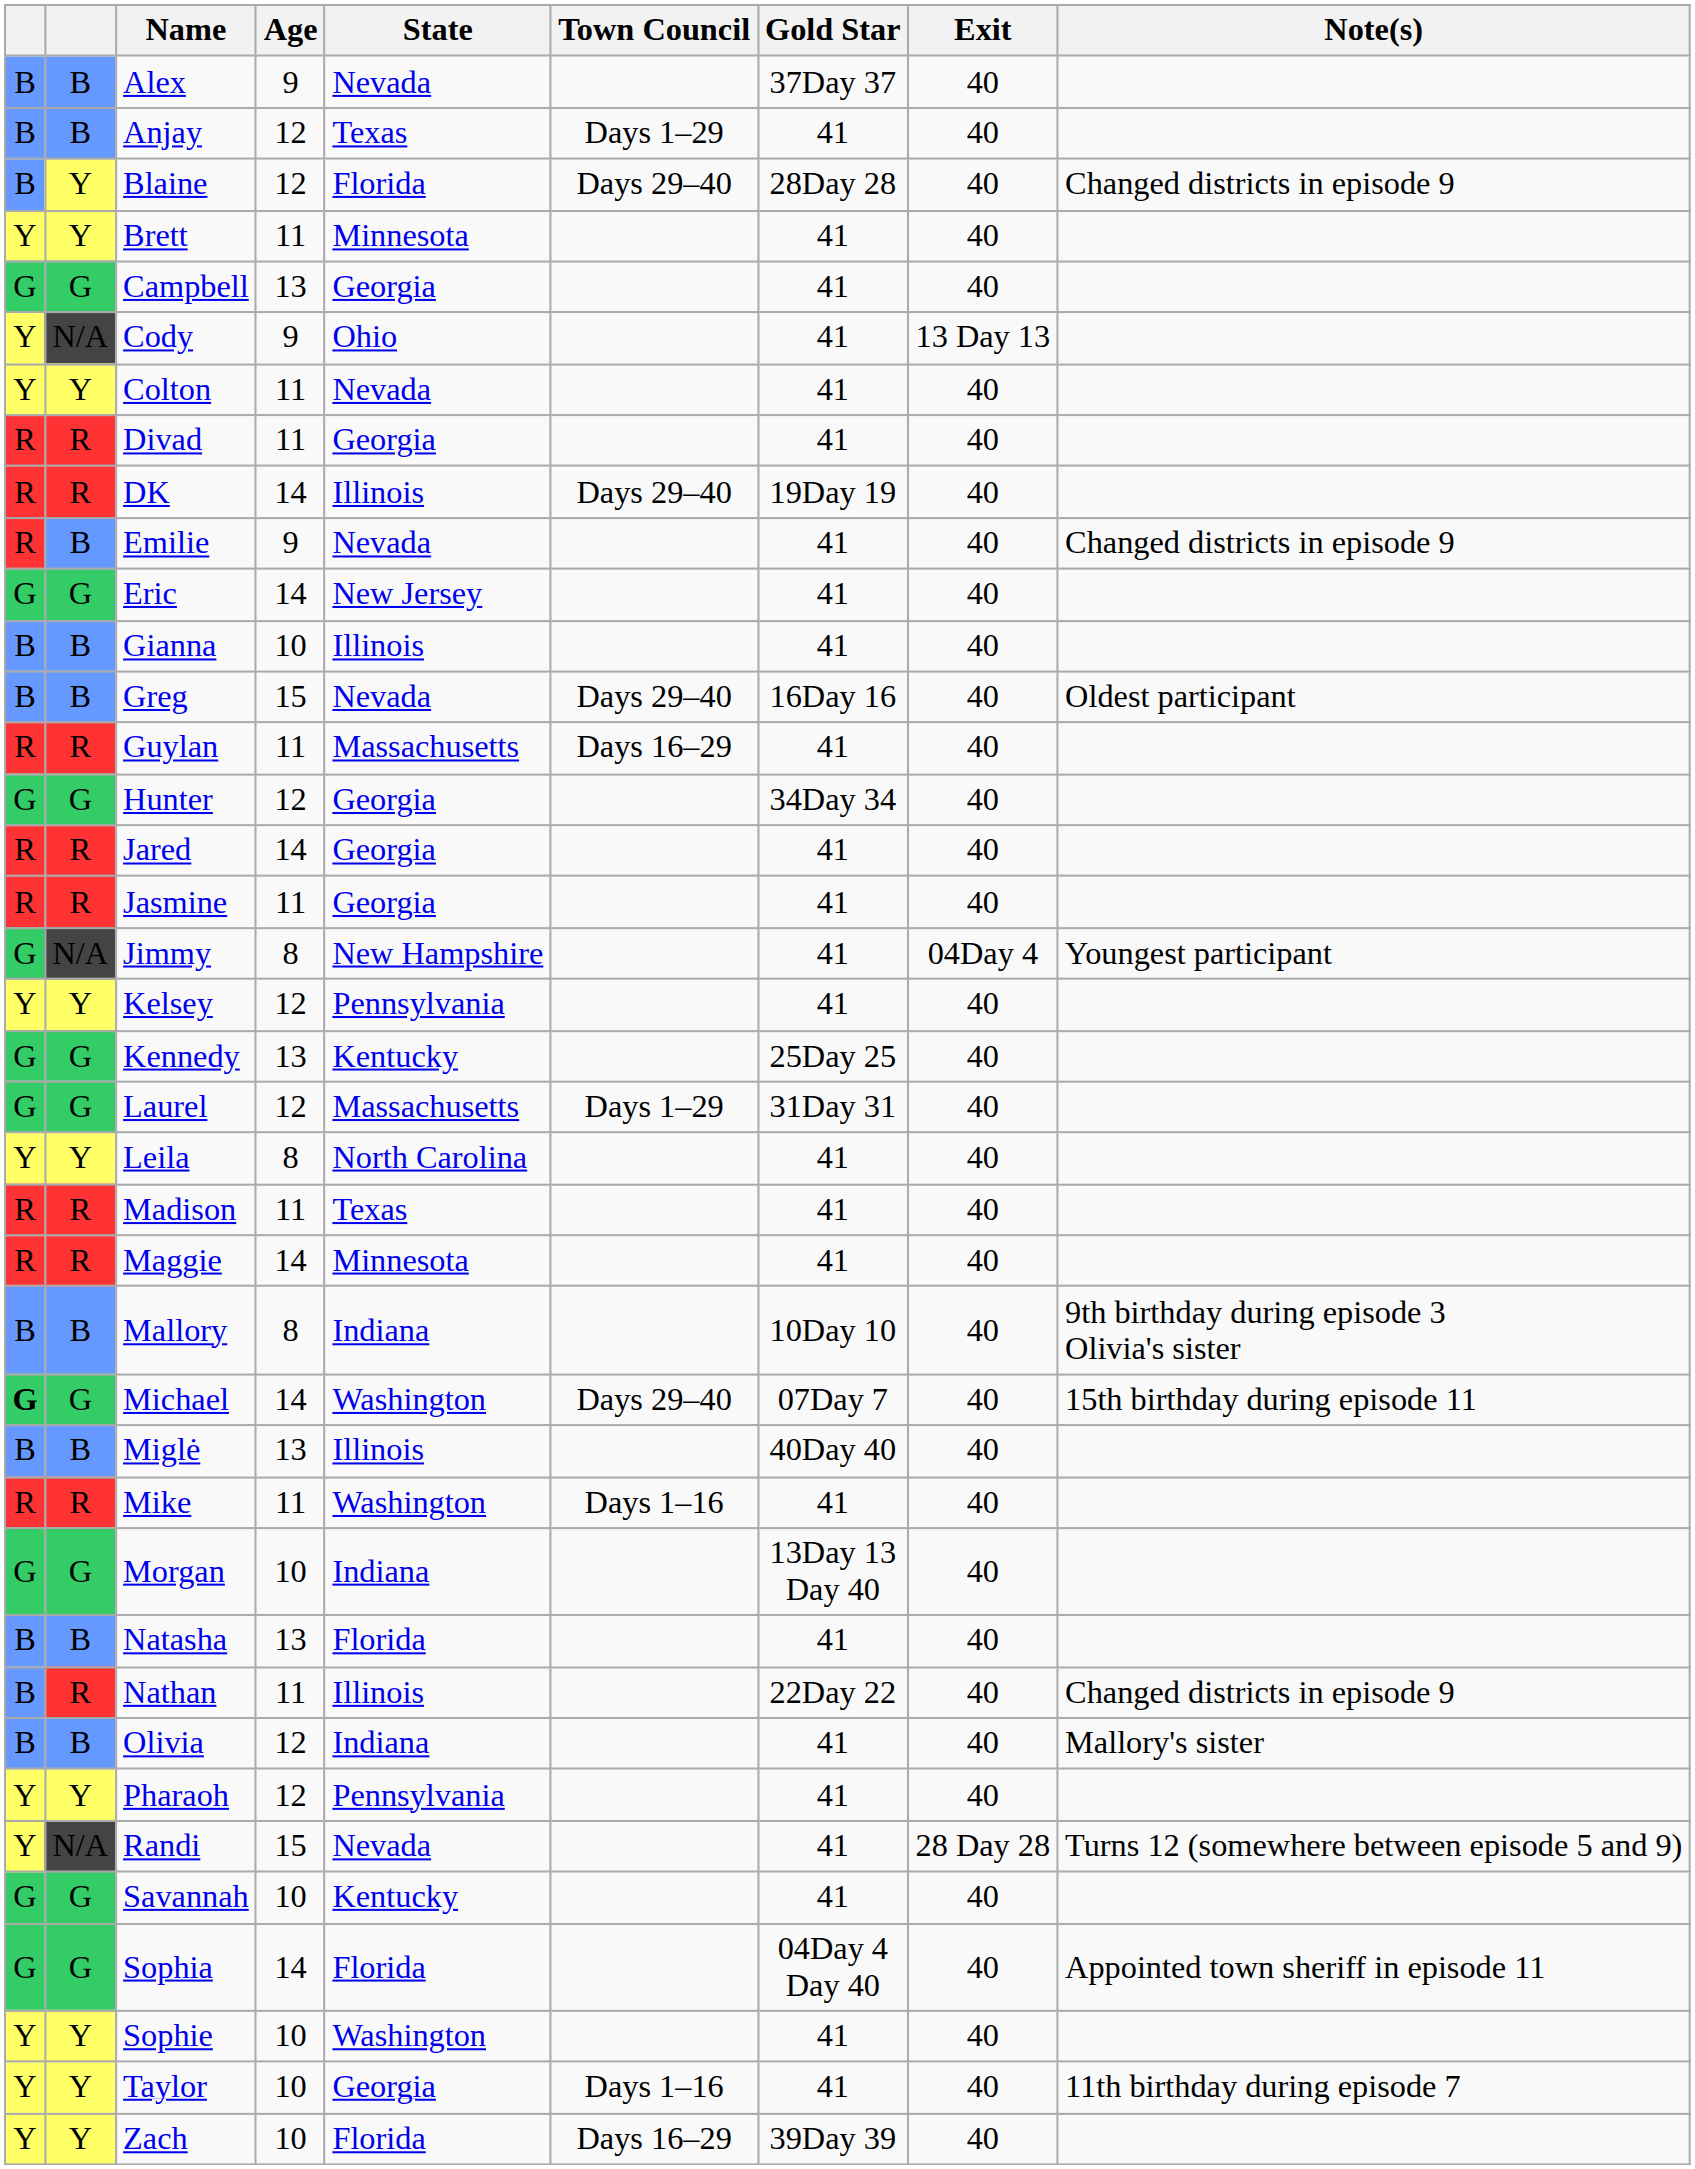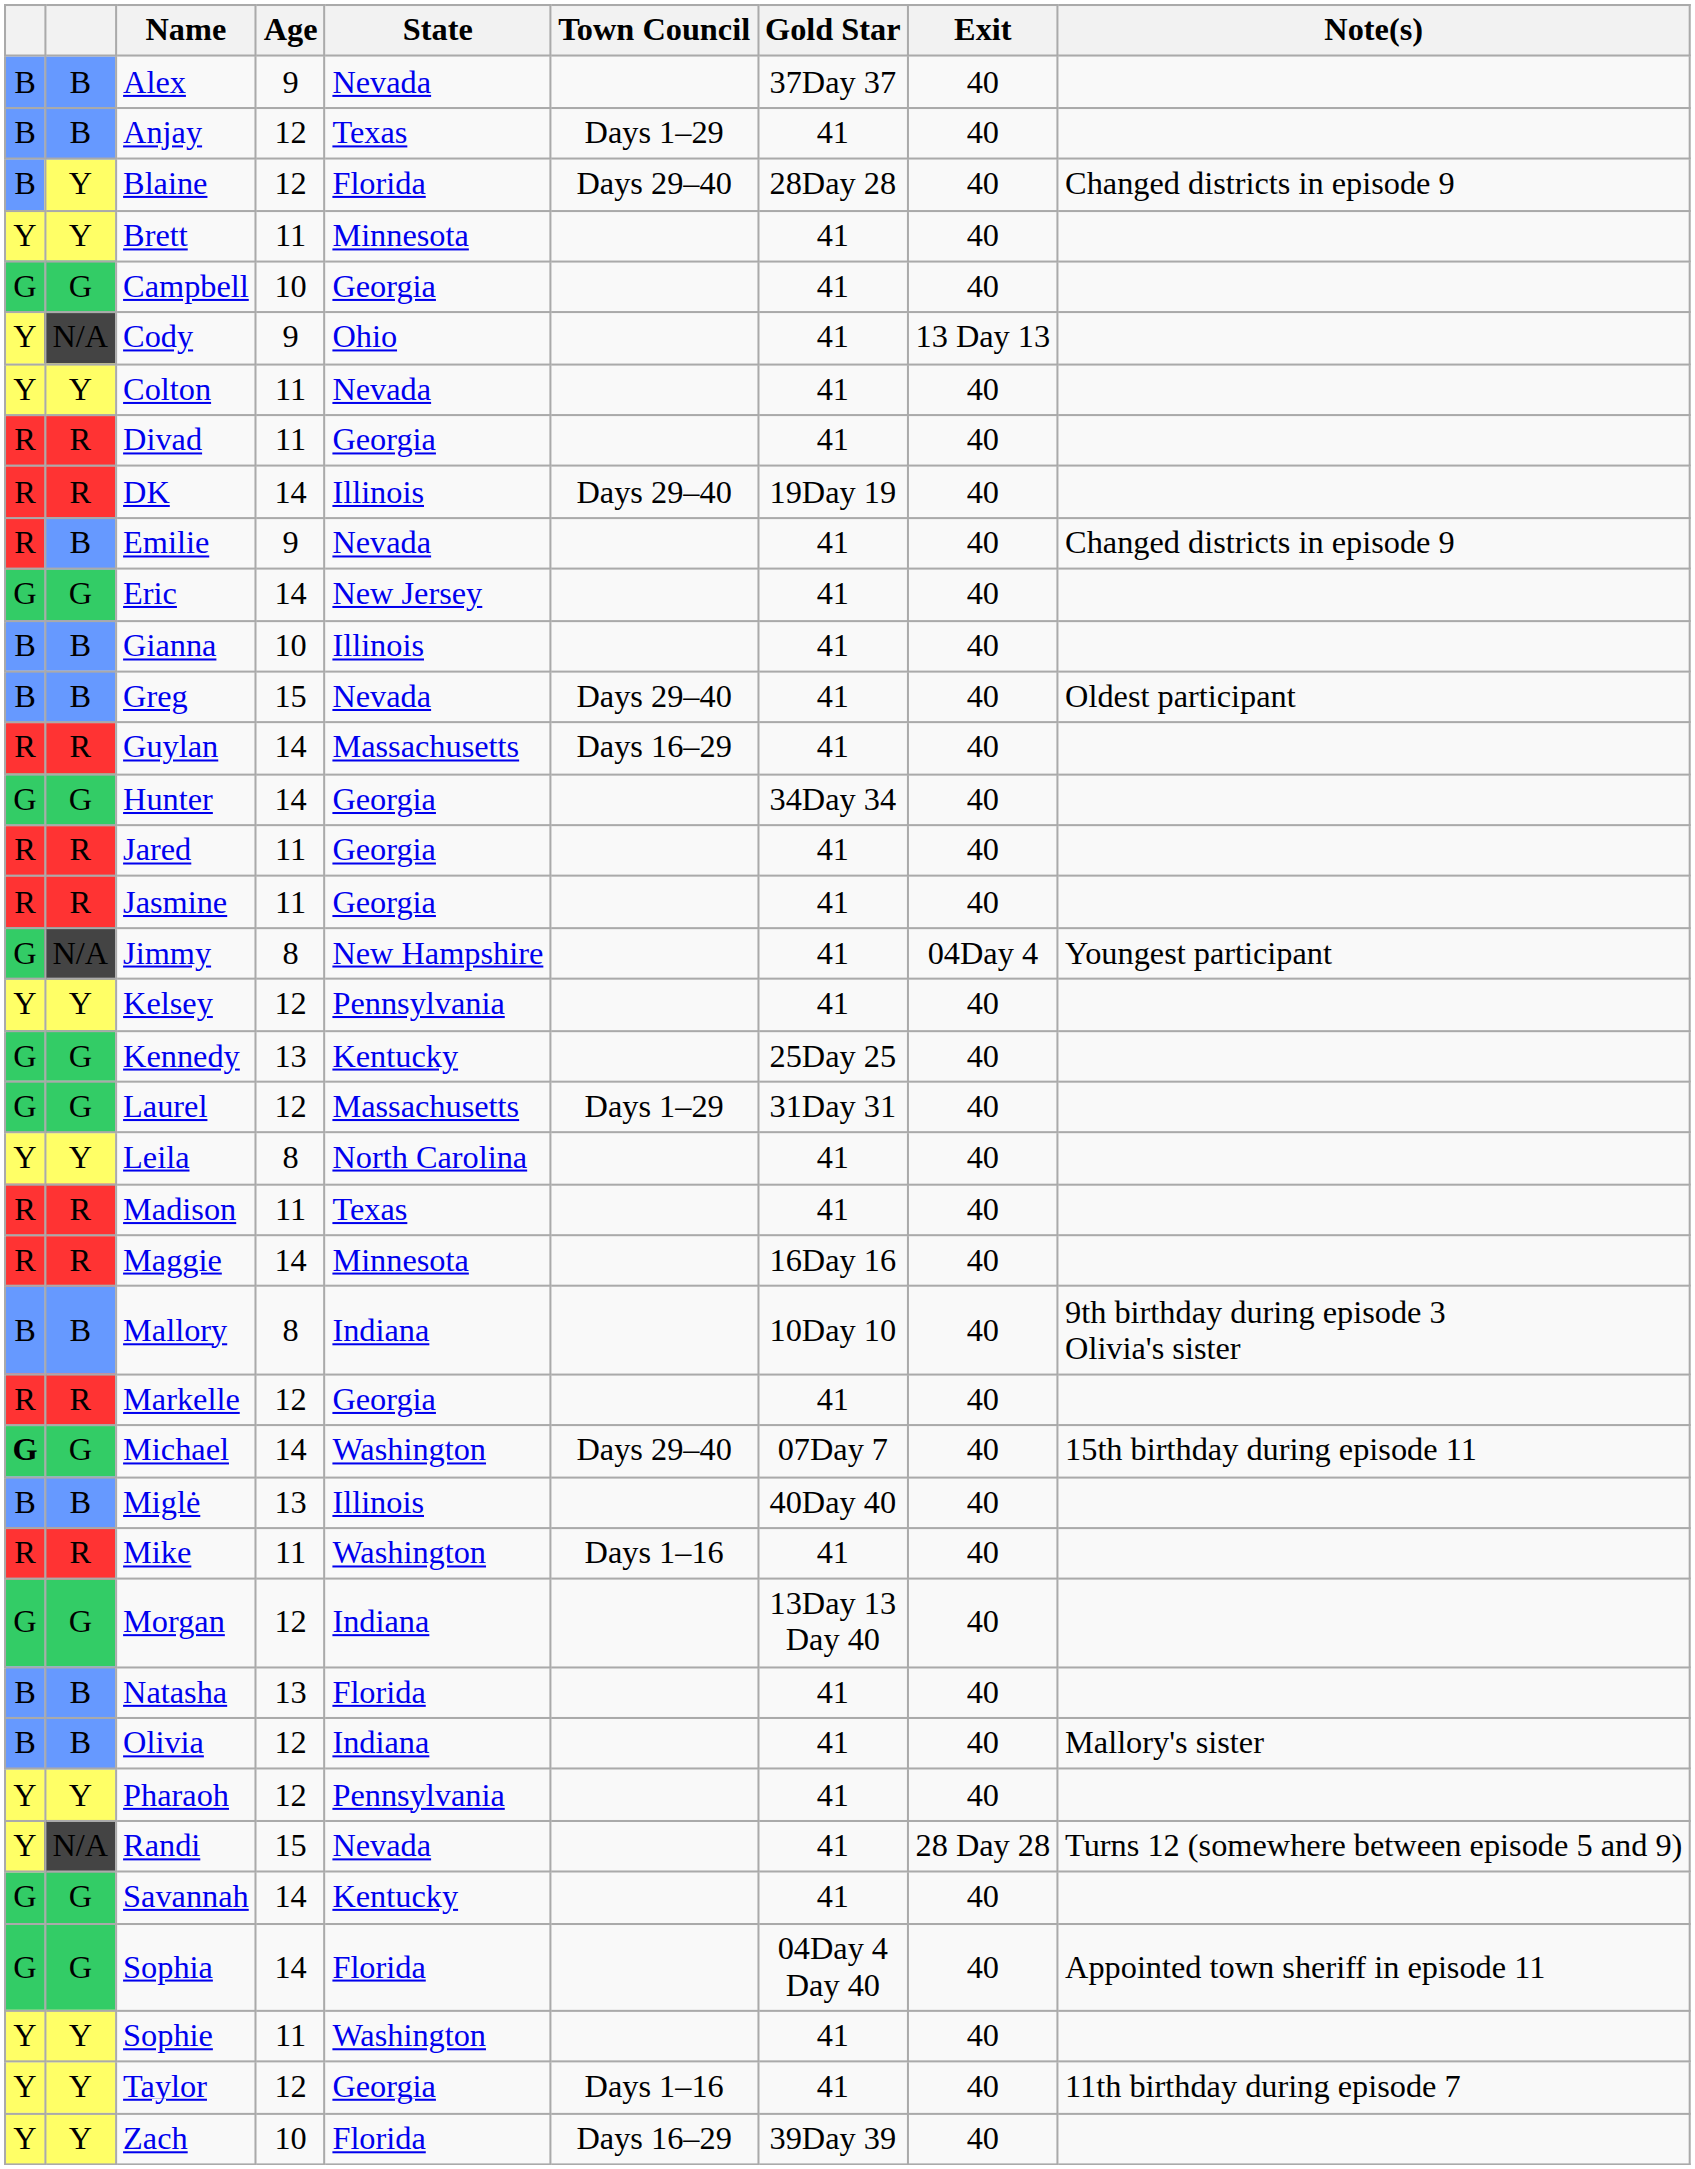(291, 286) 13 -> (291, 286) 10
(833, 696) 16Day 16 -> (833, 696) 41
(291, 747) 11 -> (291, 747) 14
(291, 798) 12 -> (291, 798) 14
(291, 850) 14 -> (291, 850) 11
(833, 1260) 41 -> (833, 1260) 16Day 16
+ row: (181, 1399)
(291, 1571) 10 -> (291, 1622) 12
- row: (170, 1691)
(291, 1896) 10 -> (291, 1896) 14
(291, 2035) 10 -> (291, 2035) 11
(291, 2086) 10 -> (291, 2086) 12
